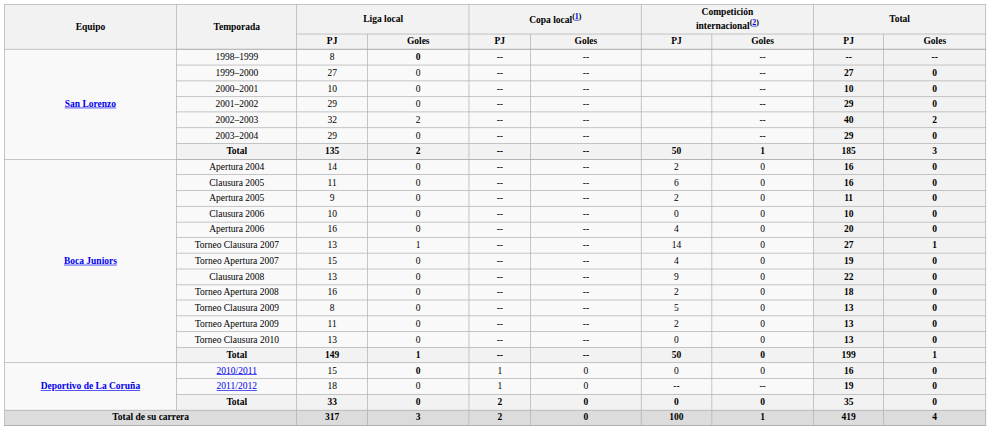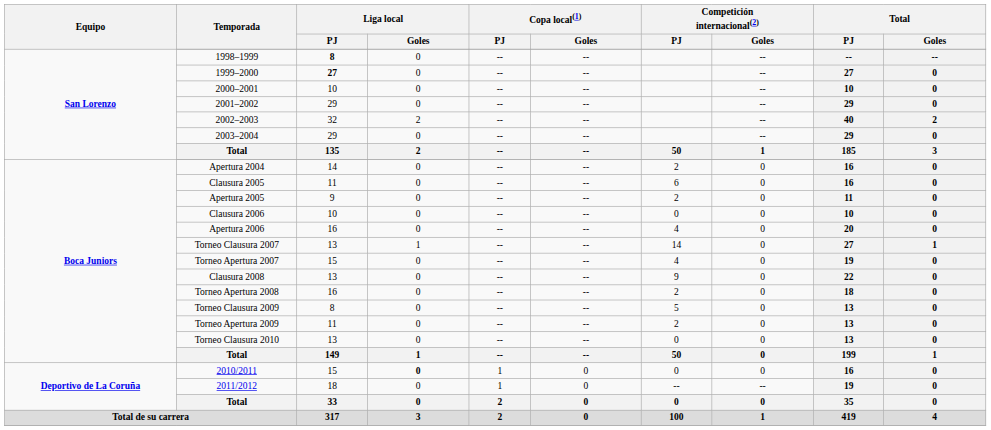(332, 57) normal -> (332, 57) bold
(418, 57) bold -> (418, 57) normal
(332, 73) normal -> (332, 73) bold
